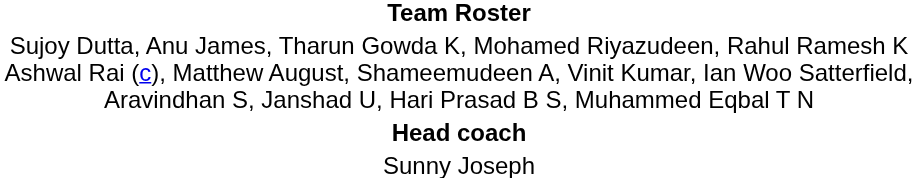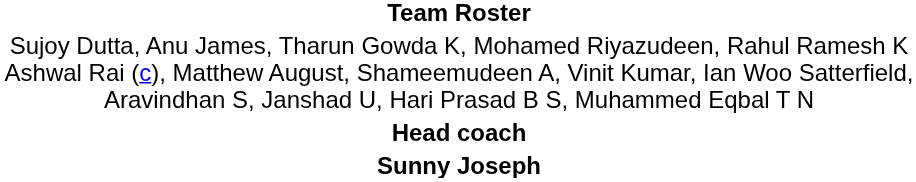(459, 165) normal -> (459, 165) bold
